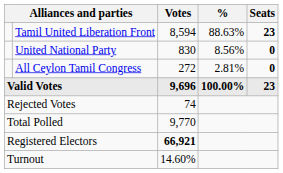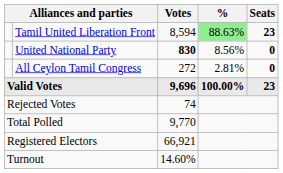(226, 31) no background -> (226, 31) lightgreen background
(187, 50) normal -> (187, 50) bold
(180, 141) bold -> (180, 141) normal
